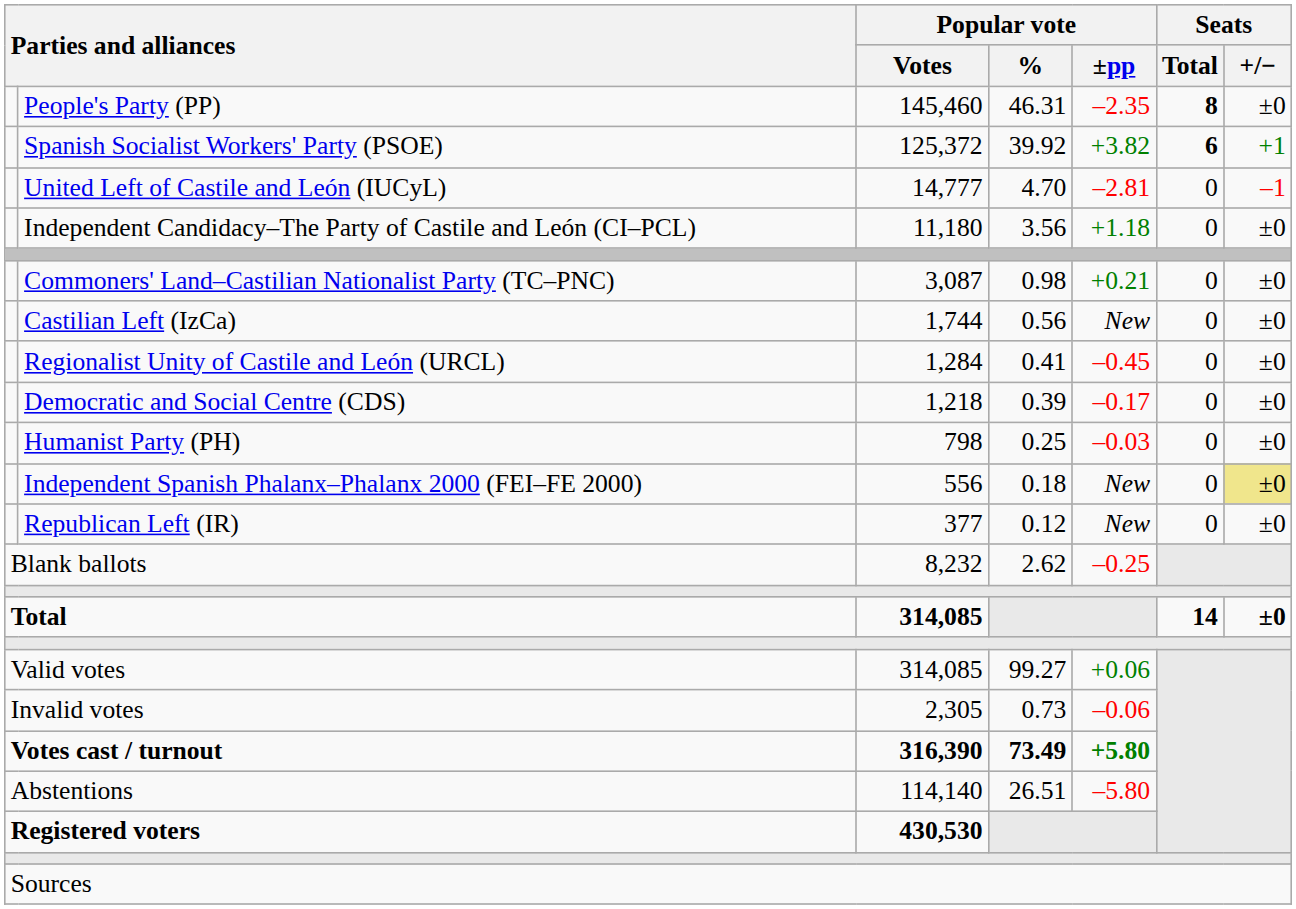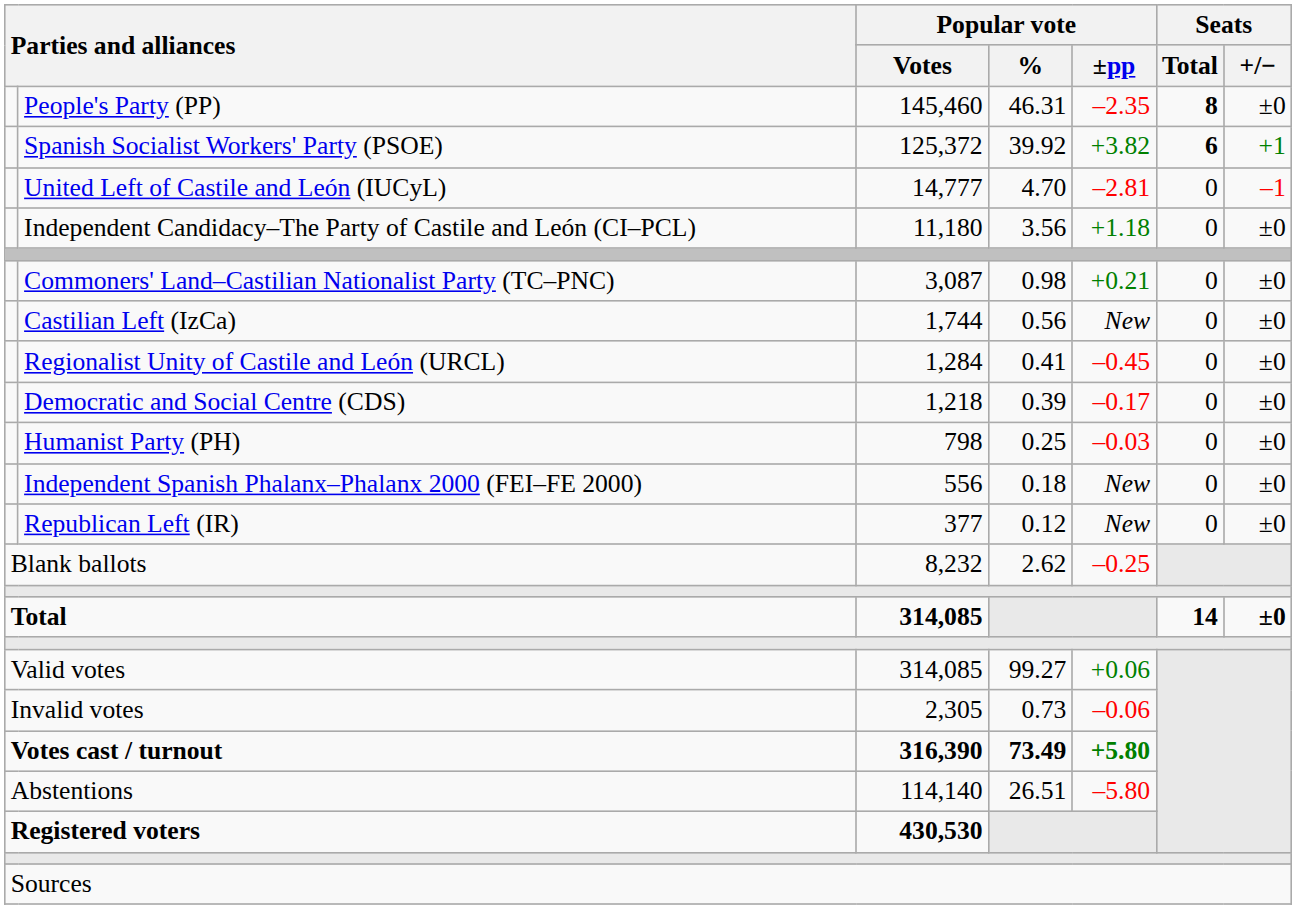(1272, 483) khaki background -> (1272, 483) no background
